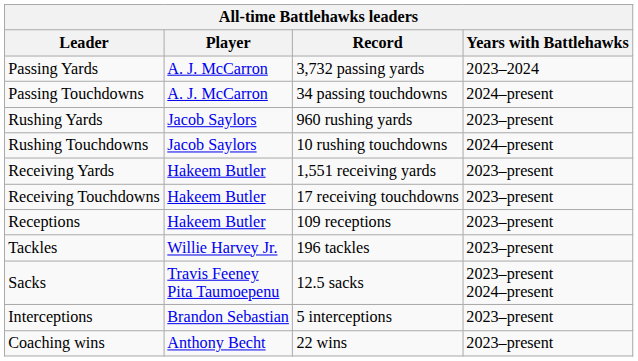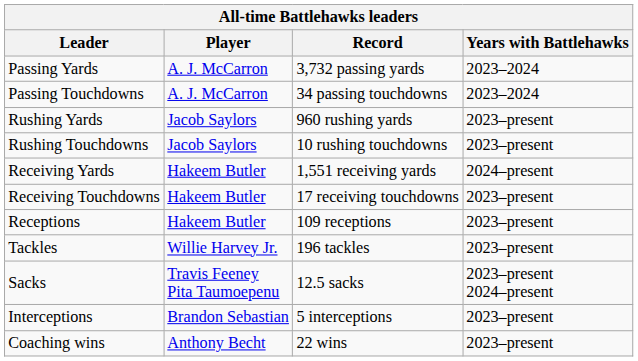(510, 94) 2024–present -> (503, 94) 2023–2024
(510, 145) 2024–present -> (510, 145) 2023–present
(510, 171) 2023–present -> (510, 171) 2024–present
